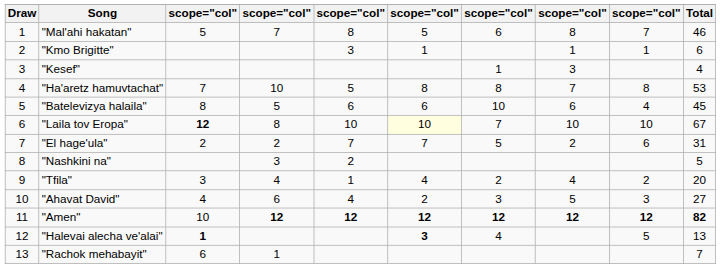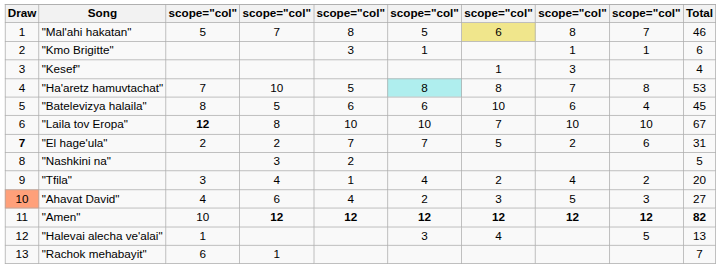(499, 32) no background -> (499, 32) khaki background
(425, 87) no background -> (425, 87) paleturquoise background
(425, 124) lightyellow background -> (425, 124) no background
(22, 143) normal -> (22, 143) bold
(22, 198) no background -> (22, 198) lightsalmon background
(203, 236) bold -> (203, 236) normal
(425, 236) bold -> (425, 236) normal
